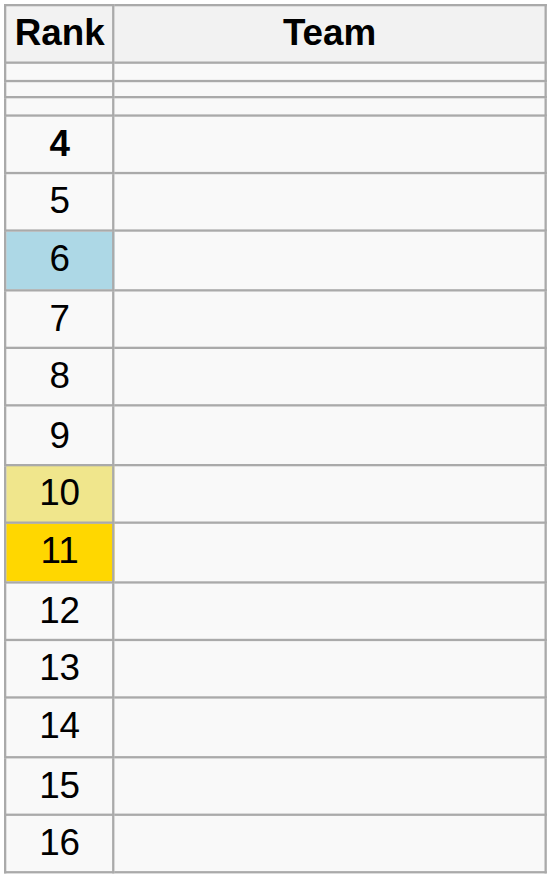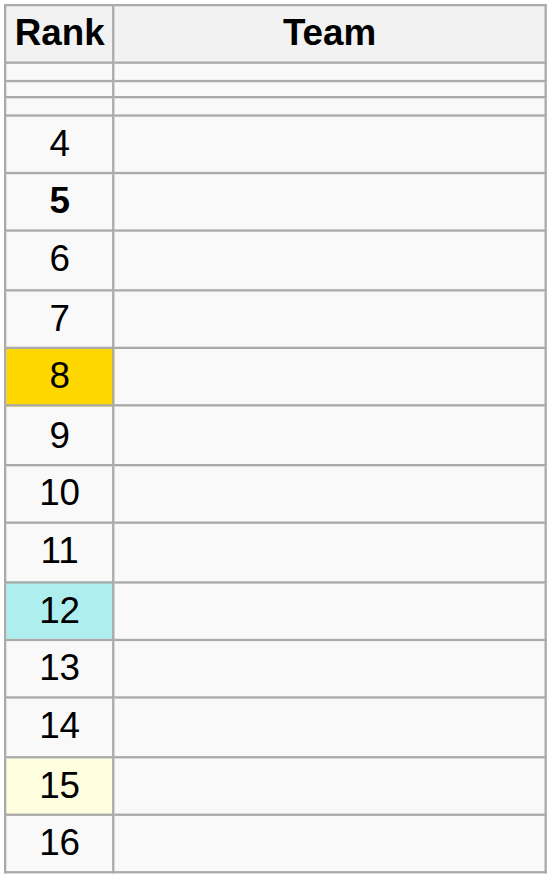(60, 142) bold -> (60, 142) normal
(60, 201) normal -> (60, 201) bold
(60, 259) lightblue background -> (60, 259) no background
(60, 376) no background -> (60, 376) gold background
(60, 493) khaki background -> (60, 493) no background
(60, 551) gold background -> (60, 551) no background
(60, 609) no background -> (60, 609) paleturquoise background
(60, 784) no background -> (60, 784) lightyellow background
